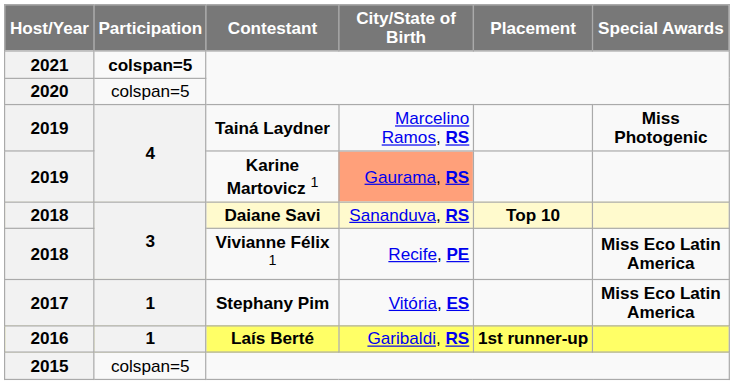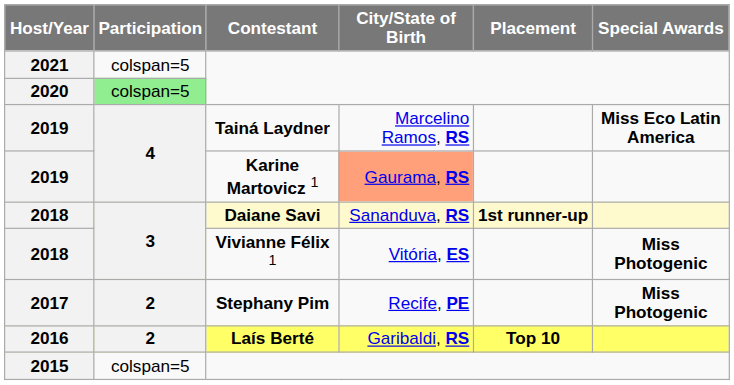(150, 65) bold -> (150, 65) normal
(150, 92) no background -> (150, 92) lightgreen background
(661, 128) Miss Photogenic -> (661, 128) Miss Eco Latin America
(533, 216) Top 10 -> (533, 216) 1st runner-up
(429, 254) Recife, PE -> (429, 254) Vitória, ES
(661, 254) Miss Eco Latin America -> (661, 254) Miss Photogenic
(150, 303) 1 -> (150, 303) 2
(429, 303) Vitória, ES -> (429, 303) Recife, PE
(661, 303) Miss Eco Latin America -> (661, 303) Miss Photogenic
(150, 339) 1 -> (150, 339) 2
(533, 339) 1st runner-up -> (533, 339) Top 10
